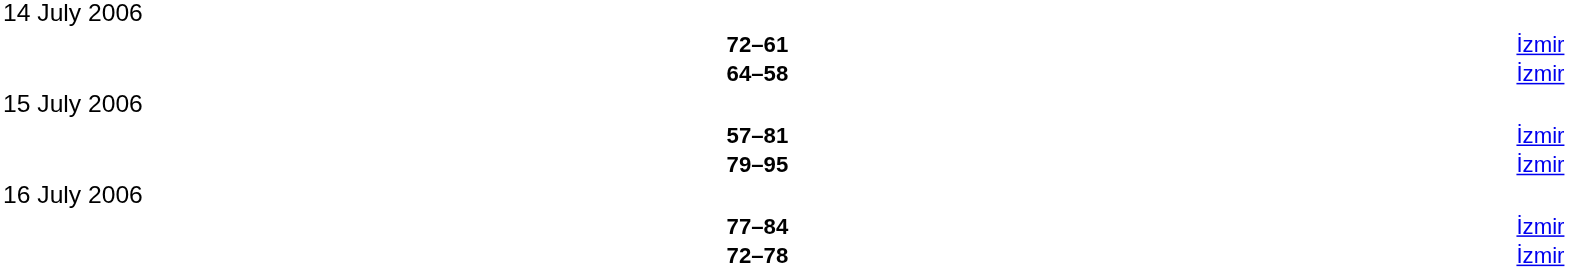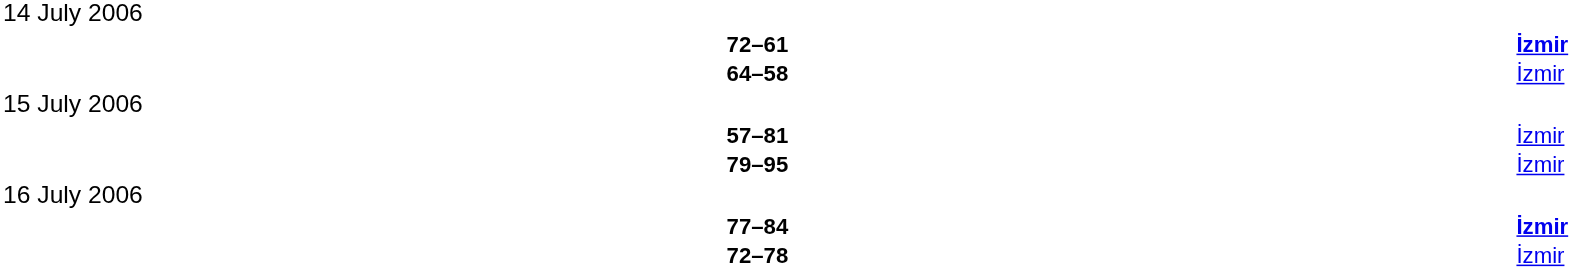(1540, 44) normal -> (1542, 44) bold
(1540, 226) normal -> (1542, 226) bold
